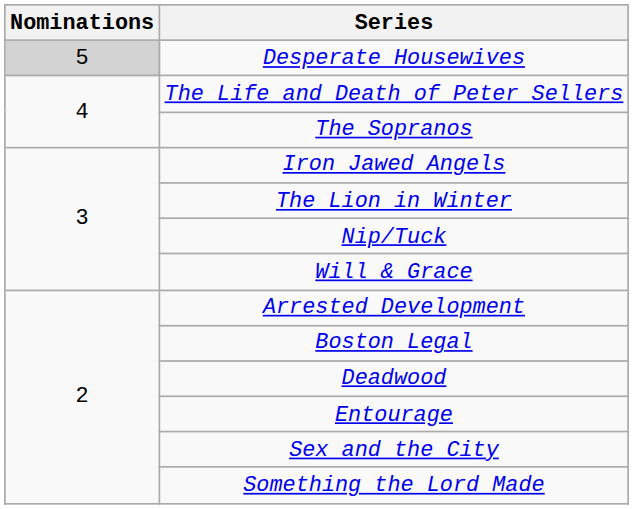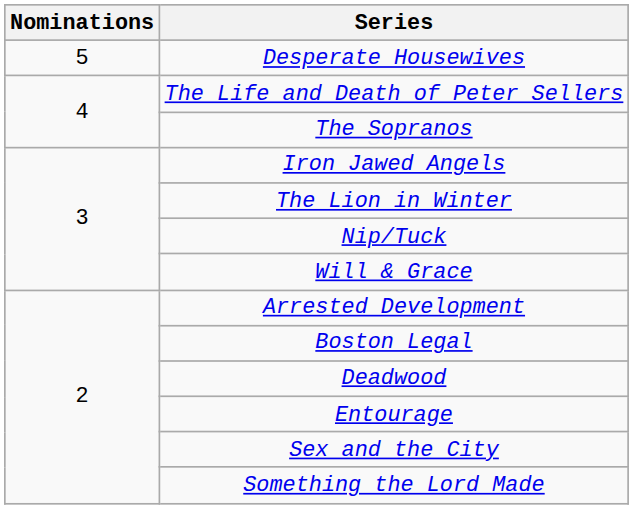(82, 58) lightgrey background -> (82, 58) no background
